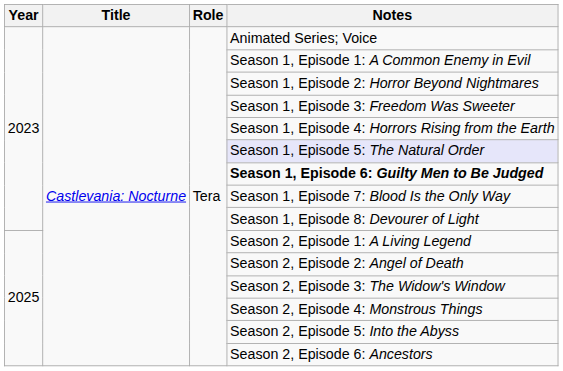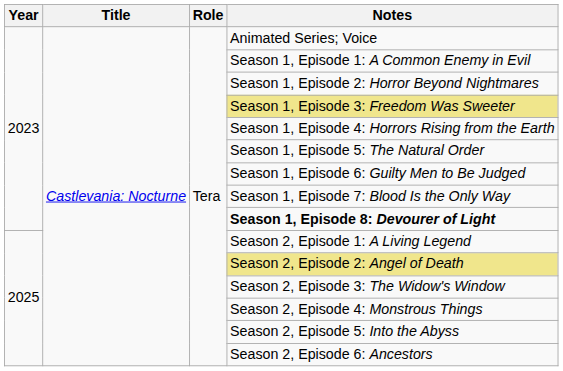(372, 106) no background -> (372, 106) khaki background
(357, 151) lavender background -> (357, 151) no background
(387, 173) bold -> (378, 173) normal
(354, 219) normal -> (363, 219) bold
(347, 264) no background -> (347, 264) khaki background
